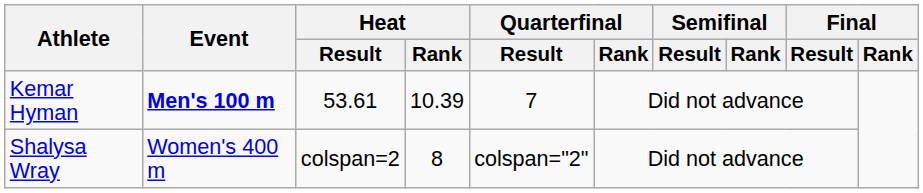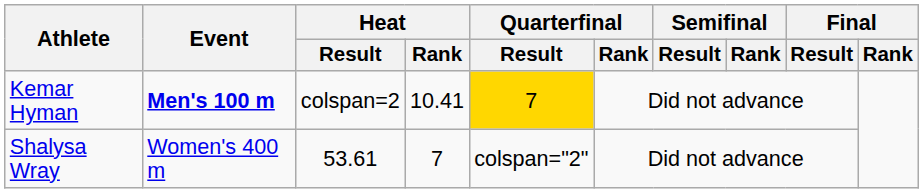(350, 101) 53.61 -> (350, 101) colspan=2
(437, 101) 10.39 -> (437, 101) 10.41
(531, 101) no background -> (531, 101) gold background
(350, 159) colspan=2 -> (350, 159) 53.61
(437, 159) 8 -> (437, 159) 7
